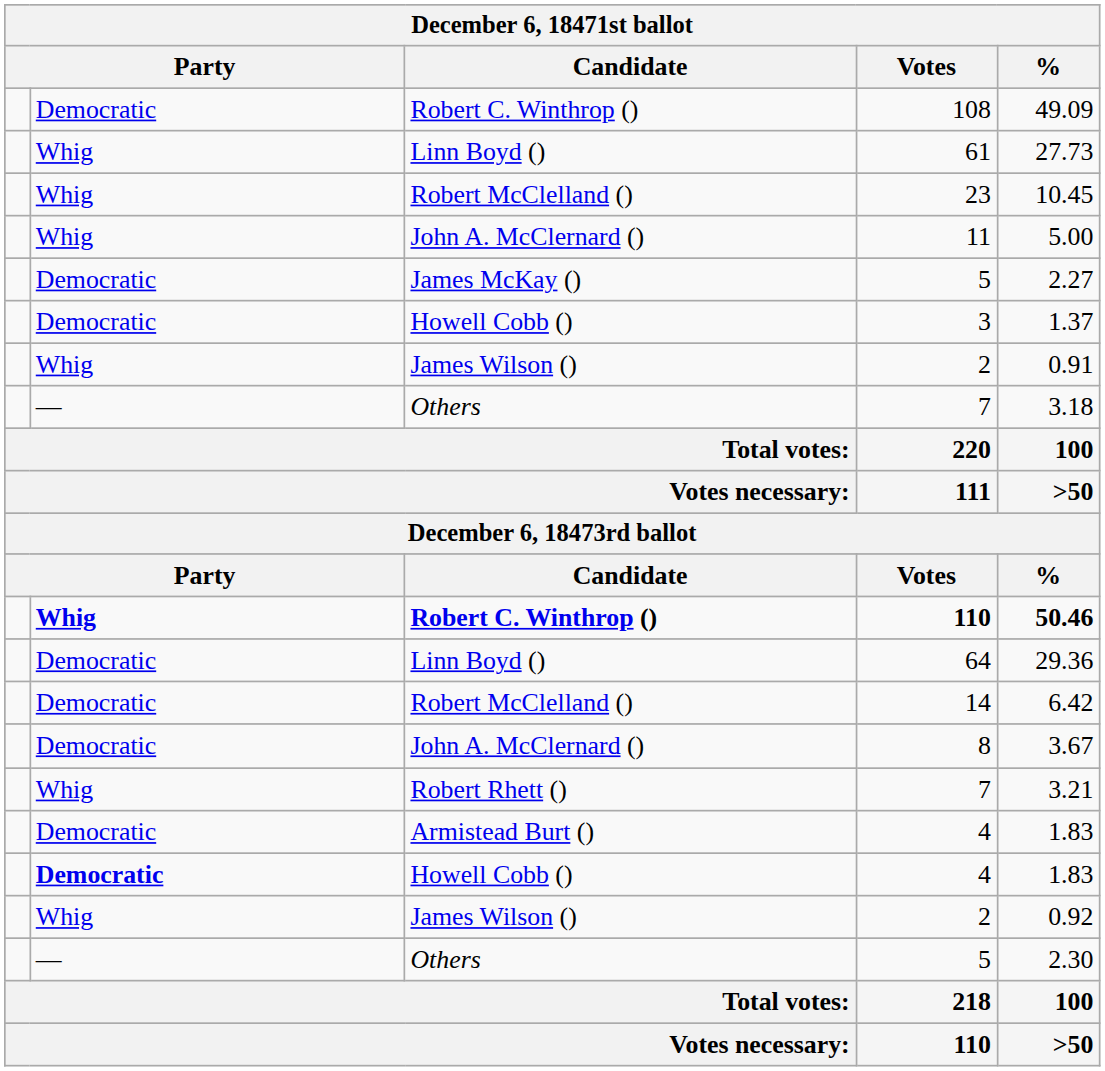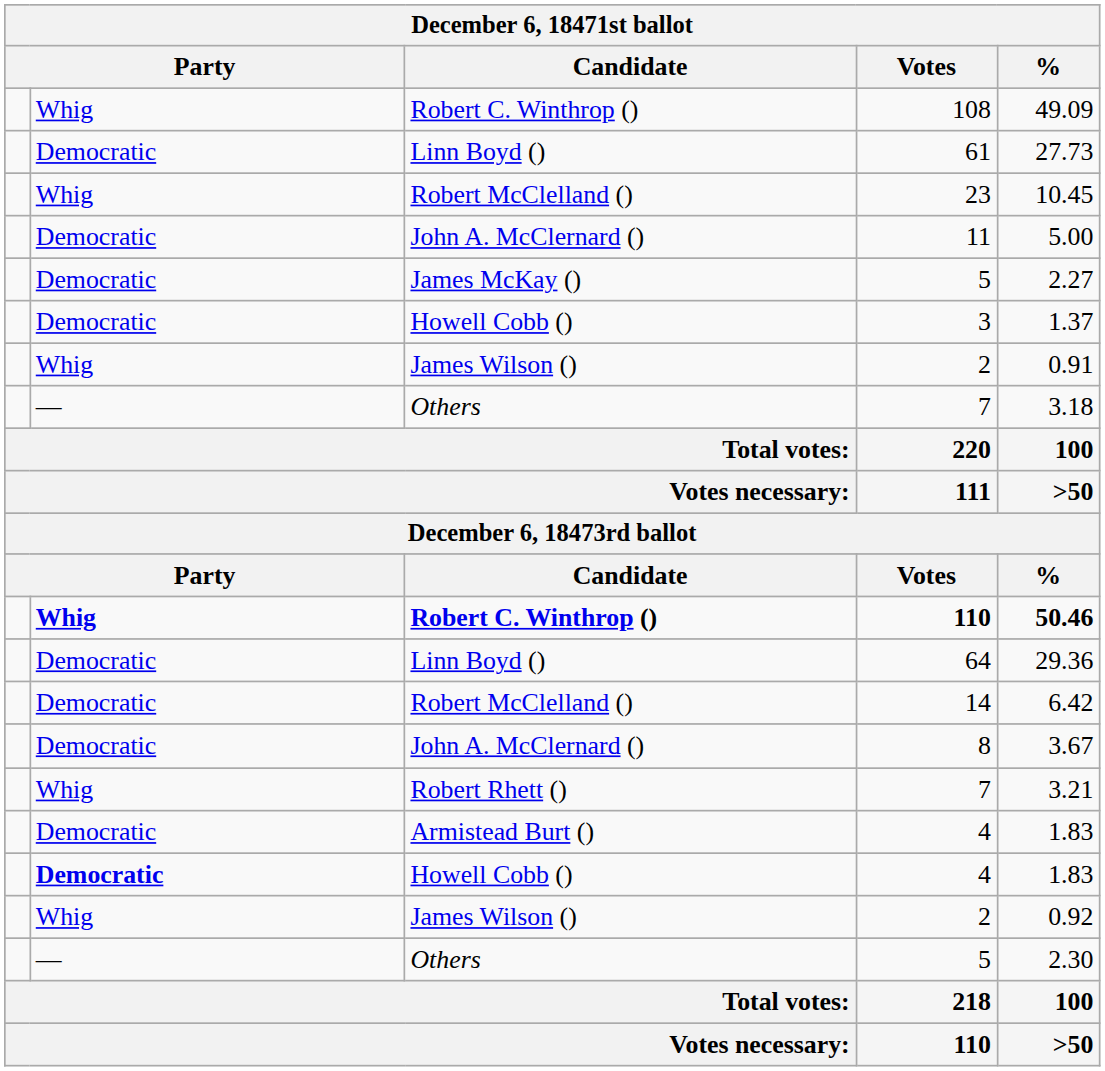(96, 108) Democratic -> (64, 108) Whig
(64, 151) Whig -> (96, 151) Democratic
(64, 236) Whig -> (96, 236) Democratic
